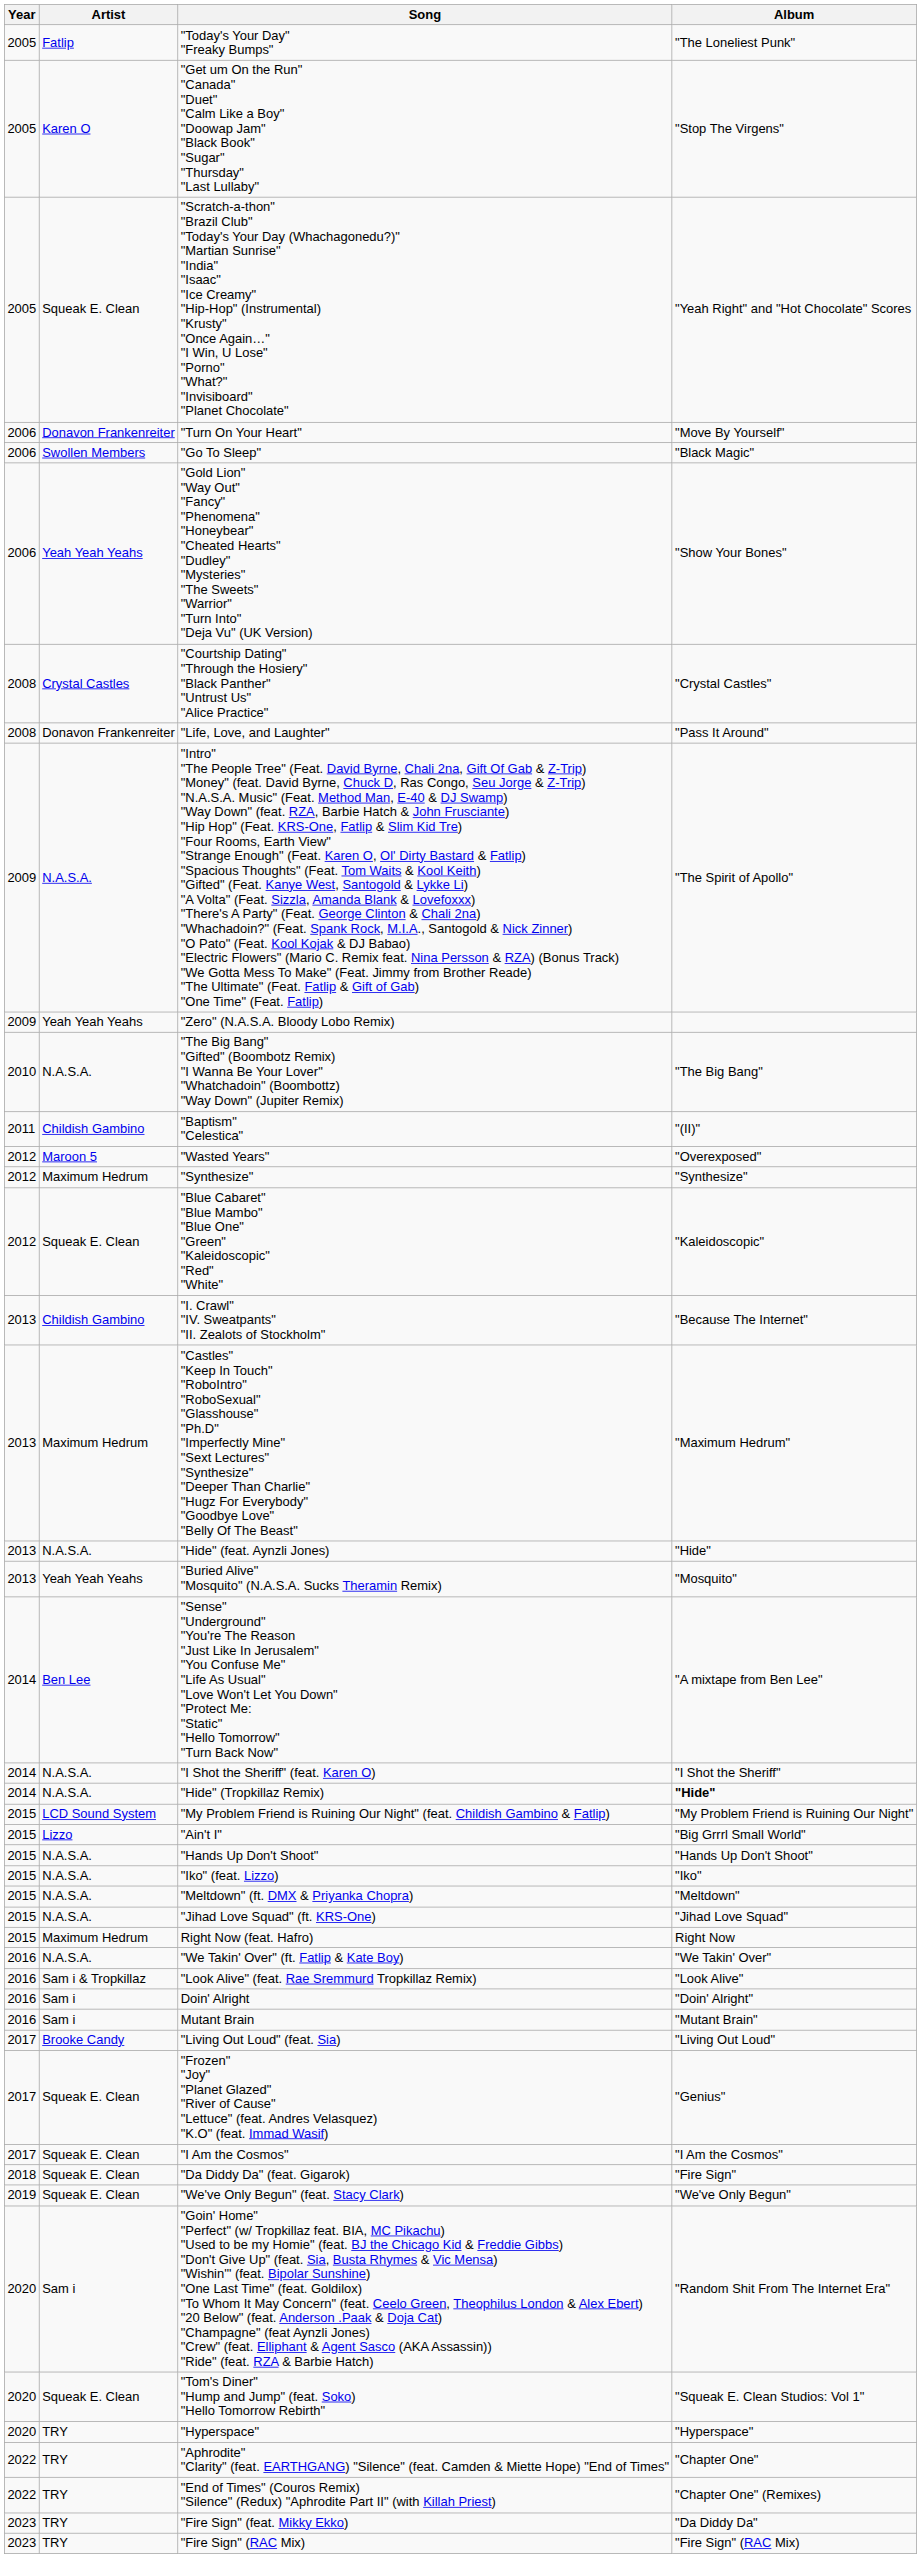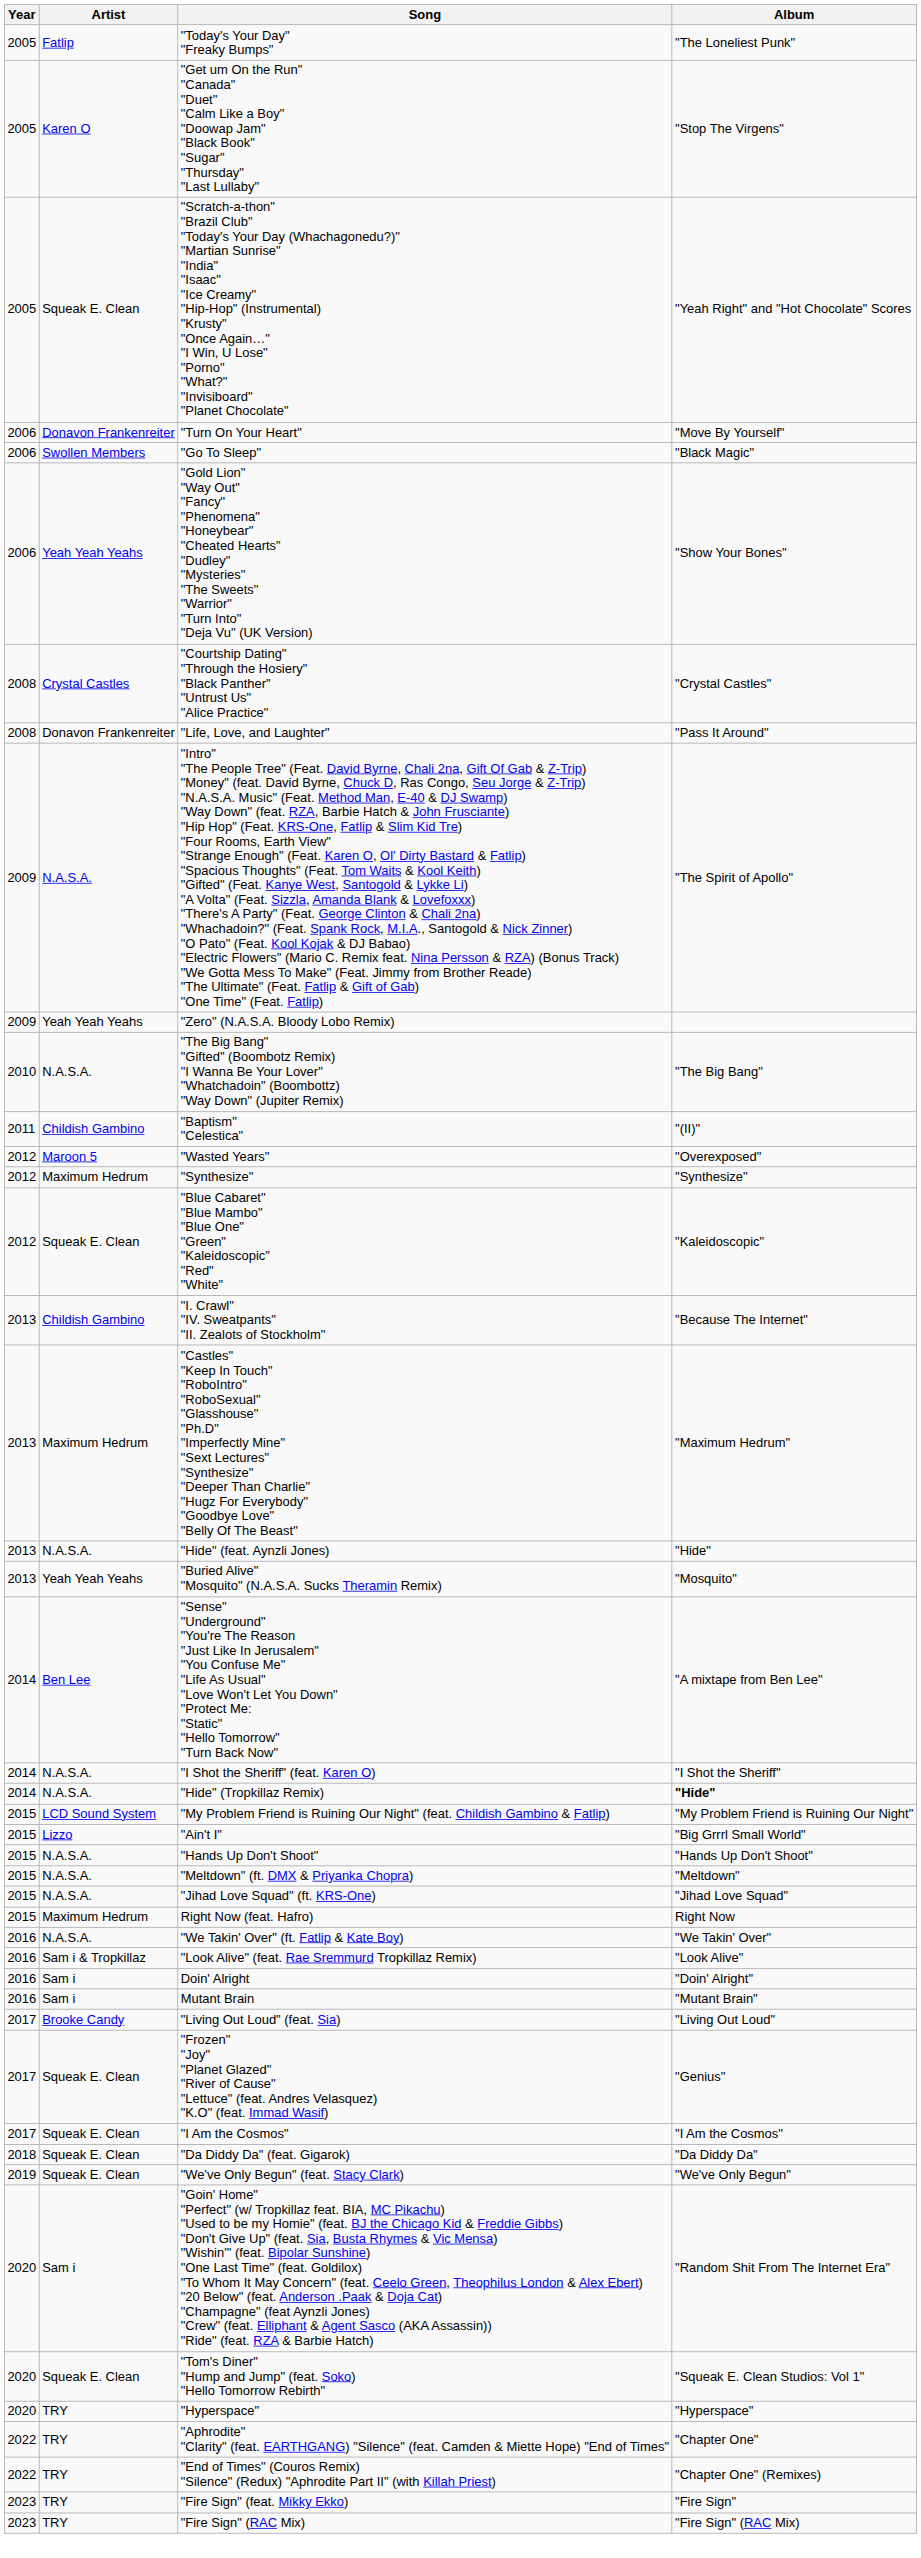- row: (230, 1875)
(706, 2174) "Fire Sign" -> (716, 2154) "Da Diddy Da"
(716, 2522) "Da Diddy Da" -> (706, 2502) "Fire Sign"
